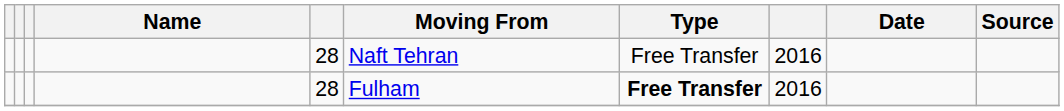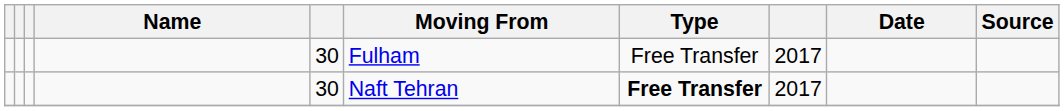(327, 55) 28 -> (327, 55) 30
(404, 55) Naft Tehran -> (384, 55) Fulham
(798, 55) 2016 -> (798, 55) 2017
(327, 89) 28 -> (327, 89) 30
(384, 89) Fulham -> (404, 89) Naft Tehran
(798, 89) 2016 -> (798, 89) 2017
